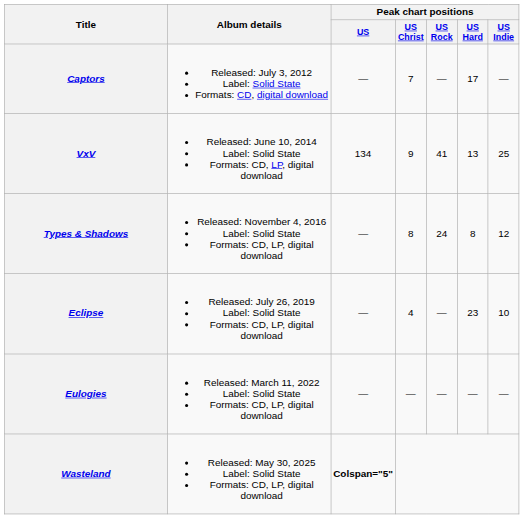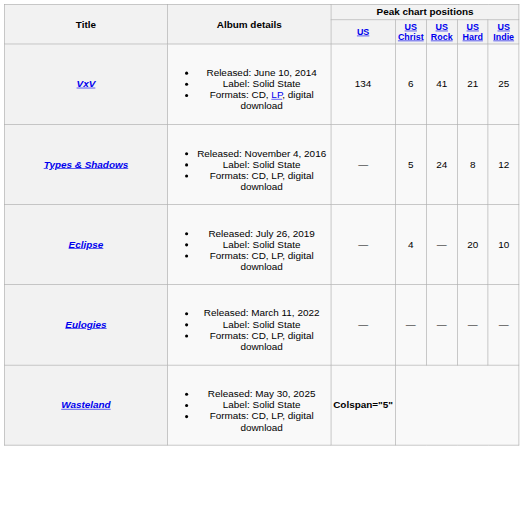- row: (86, 78)
(411, 153) 9 -> (411, 84) 6
(473, 153) 13 -> (473, 84) 21
(411, 233) 8 -> (411, 164) 5
(473, 313) 23 -> (473, 244) 20
